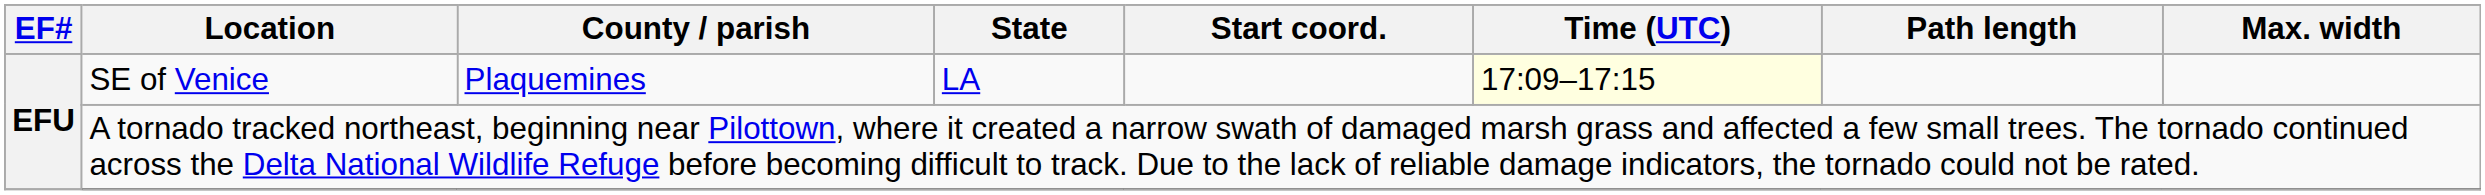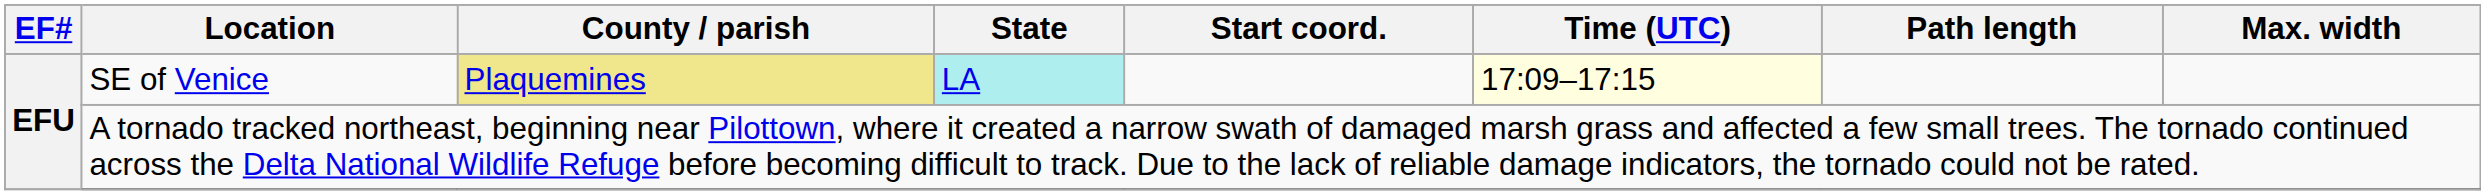(555, 79) no background -> (555, 79) khaki background
(961, 79) no background -> (961, 79) paleturquoise background
